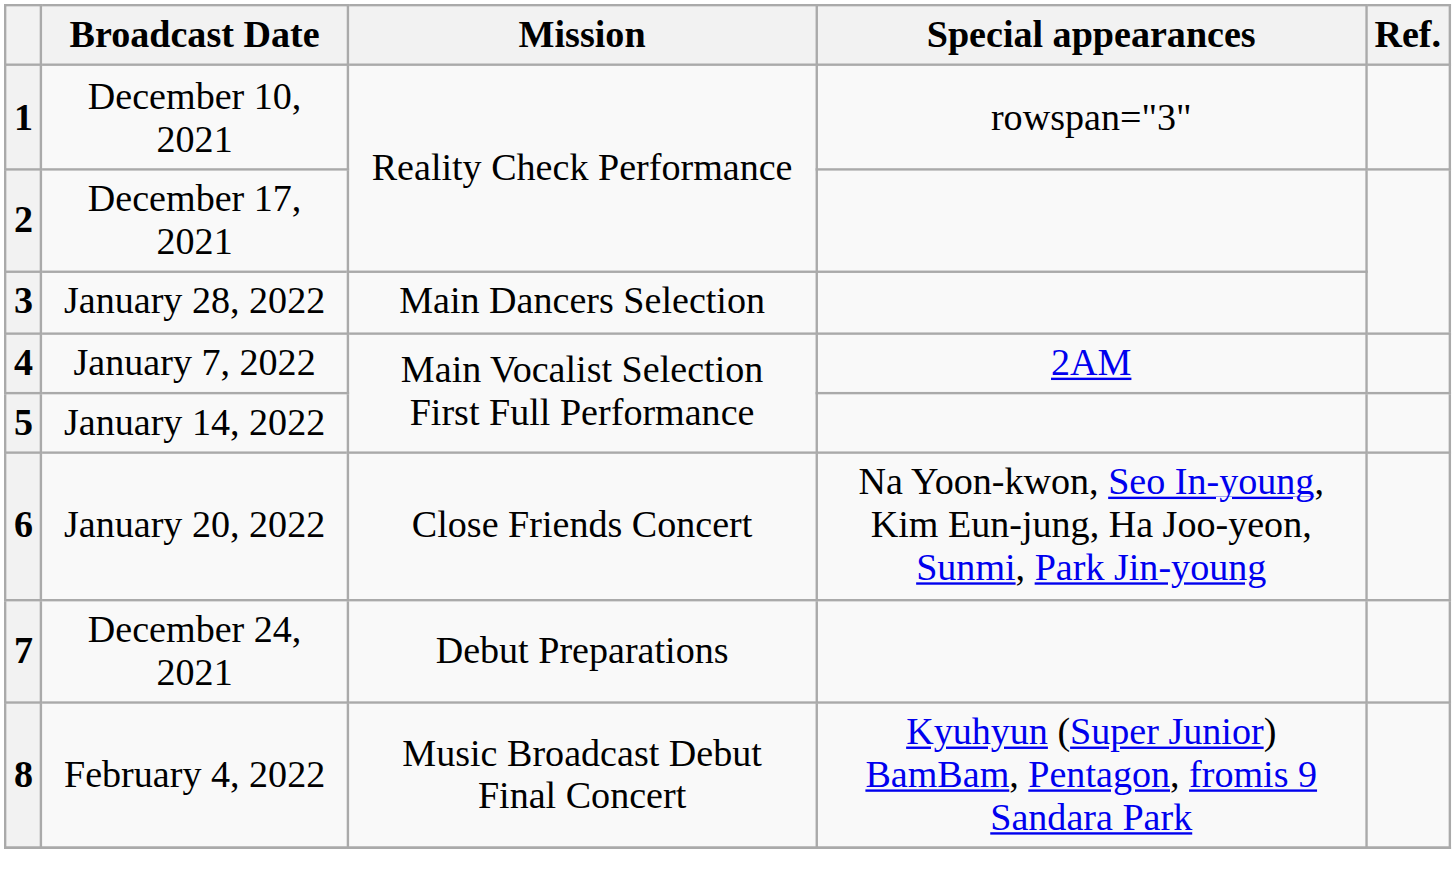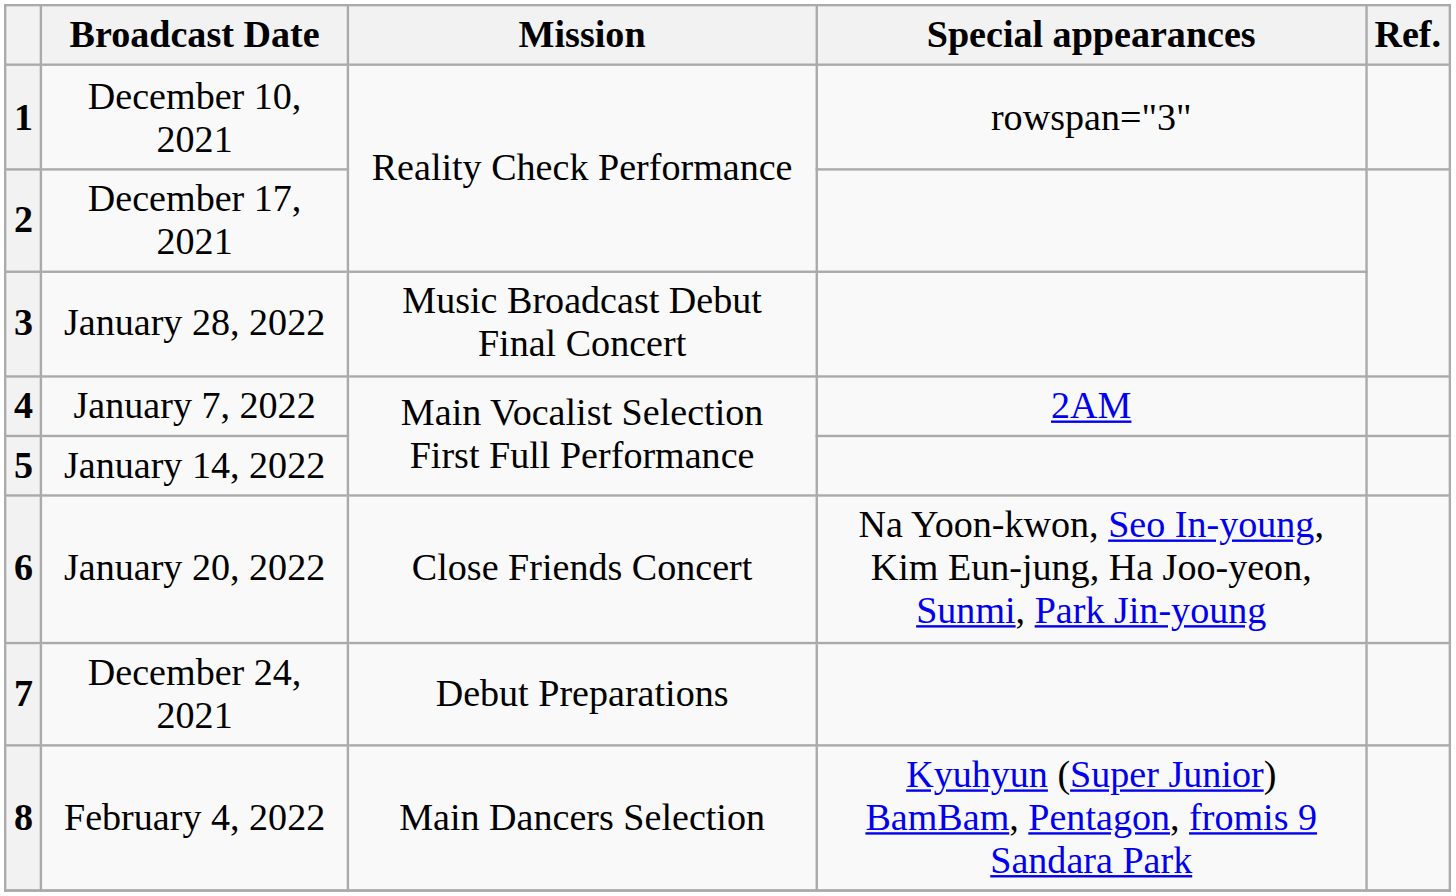(582, 301) Main Dancers Selection -> (582, 322) Music Broadcast Debut Final Concert
(582, 774) Music Broadcast Debut Final Concert -> (582, 817) Main Dancers Selection
